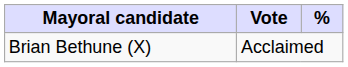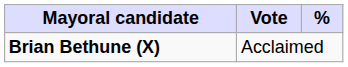(80, 47) normal -> (84, 47) bold
